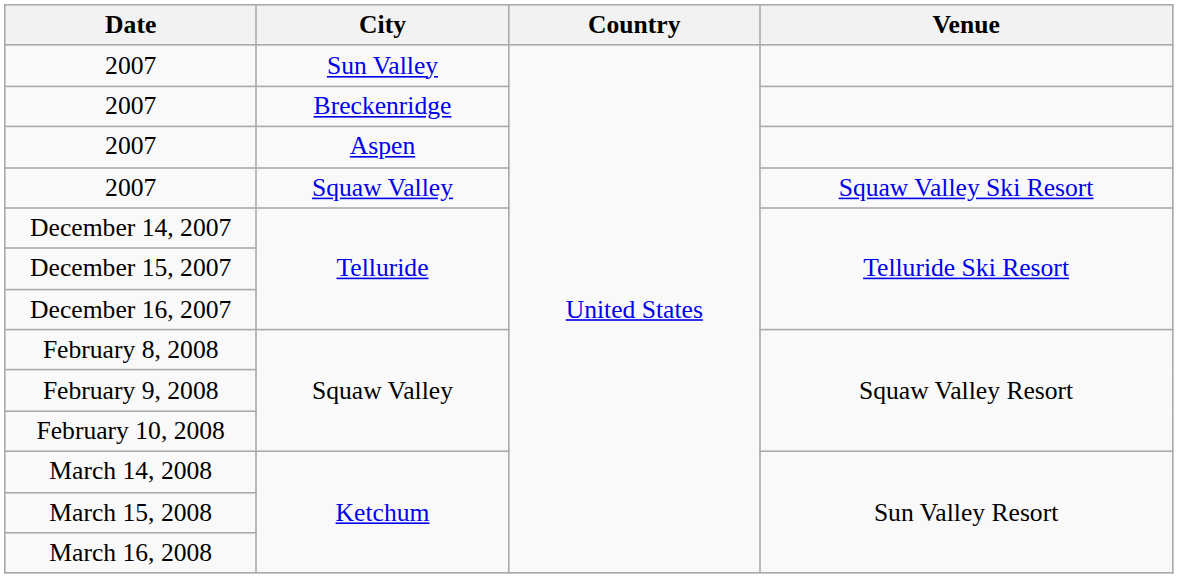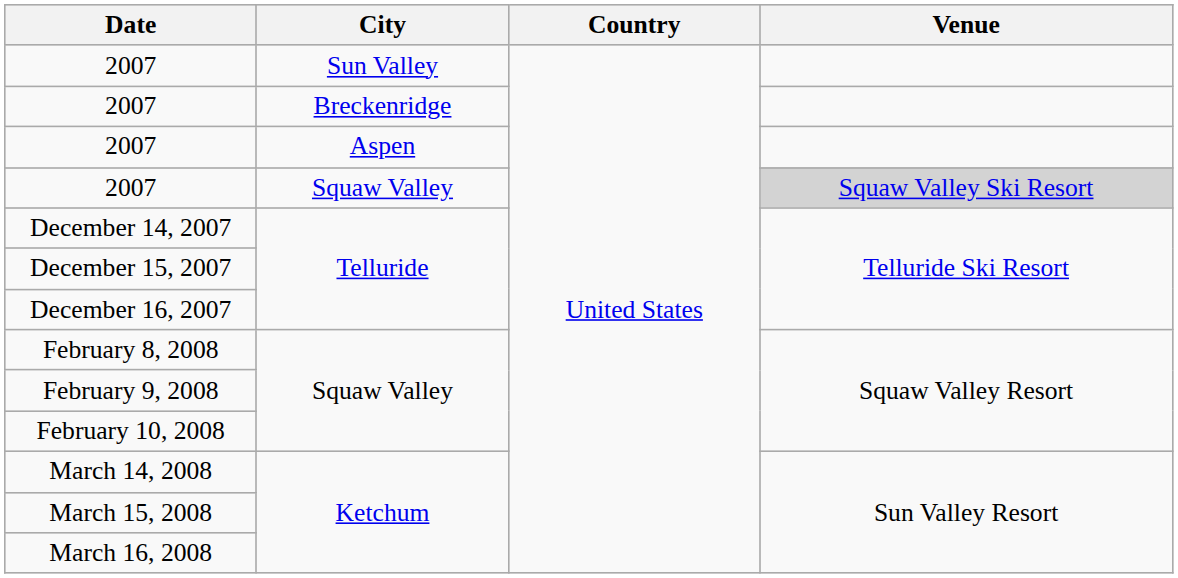(966, 187) no background -> (966, 187) lightgrey background
